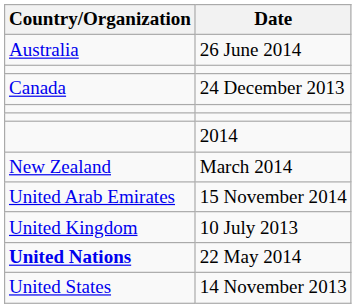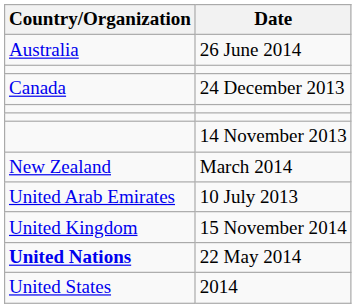(219, 136) 2014 -> (273, 136) 14 November 2013
(273, 196) 15 November 2014 -> (249, 196) 10 July 2013
(249, 227) 10 July 2013 -> (273, 227) 15 November 2014
(273, 287) 14 November 2013 -> (219, 287) 2014
